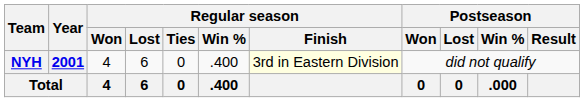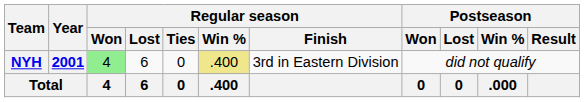(107, 62) no background -> (107, 62) lightgreen background
(224, 62) no background -> (224, 62) khaki background
(326, 62) lightyellow background -> (326, 62) no background
